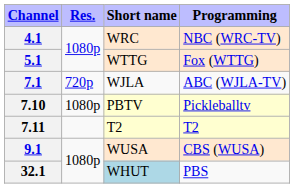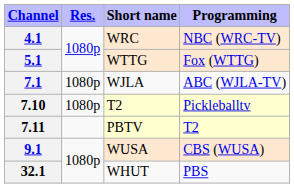(79, 82) 720p -> (83, 82) 1080p
(125, 104) PBTV -> (115, 104) T2
(115, 127) T2 -> (125, 127) PBTV
(128, 171) lightblue background -> (128, 171) no background
